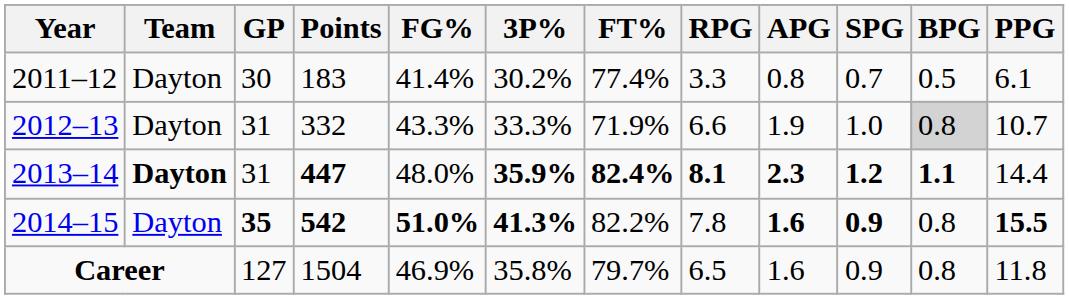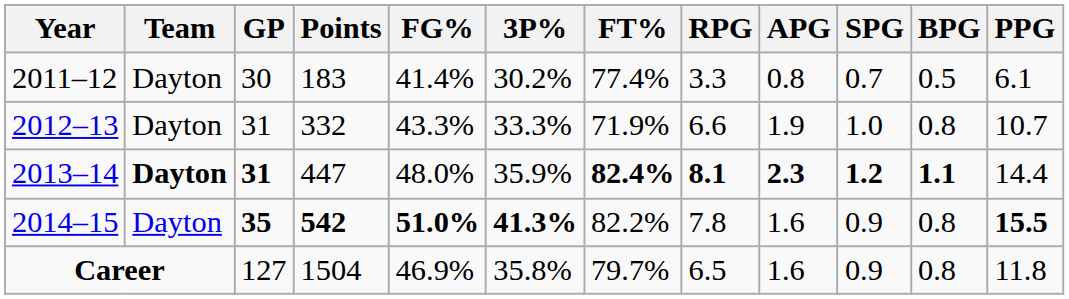(937, 125) lightgrey background -> (937, 125) no background
(256, 173) normal -> (256, 173) bold
(323, 173) bold -> (323, 173) normal
(535, 173) bold -> (533, 173) normal
(786, 221) bold -> (786, 221) normal
(864, 221) bold -> (864, 221) normal
